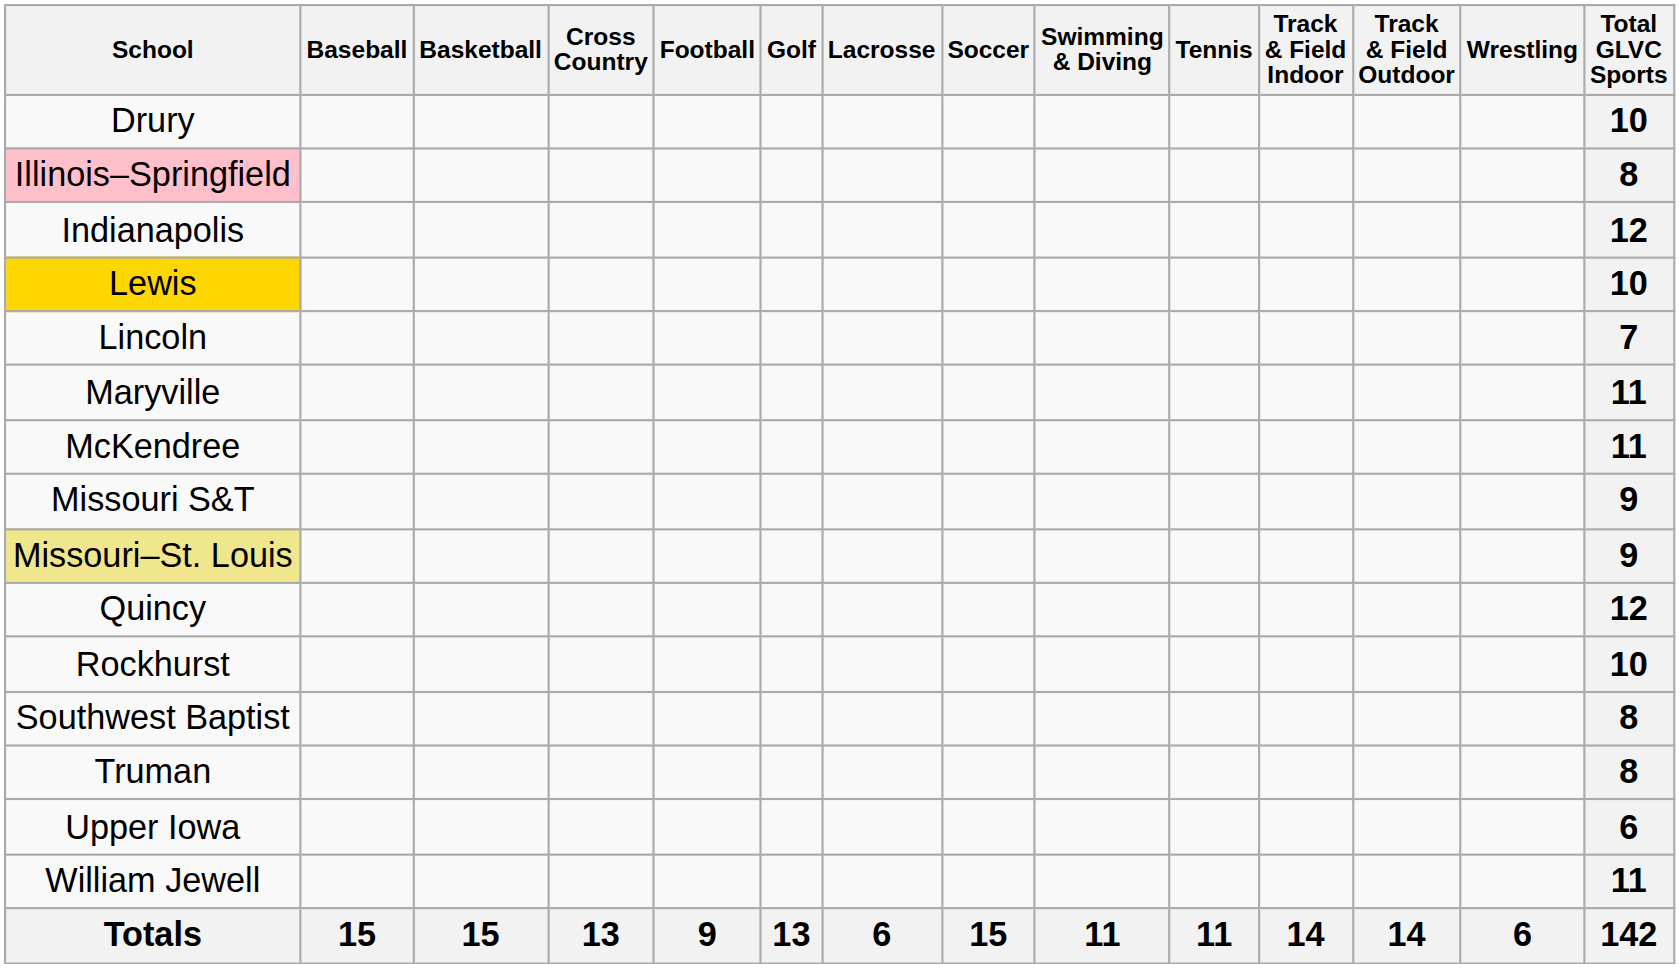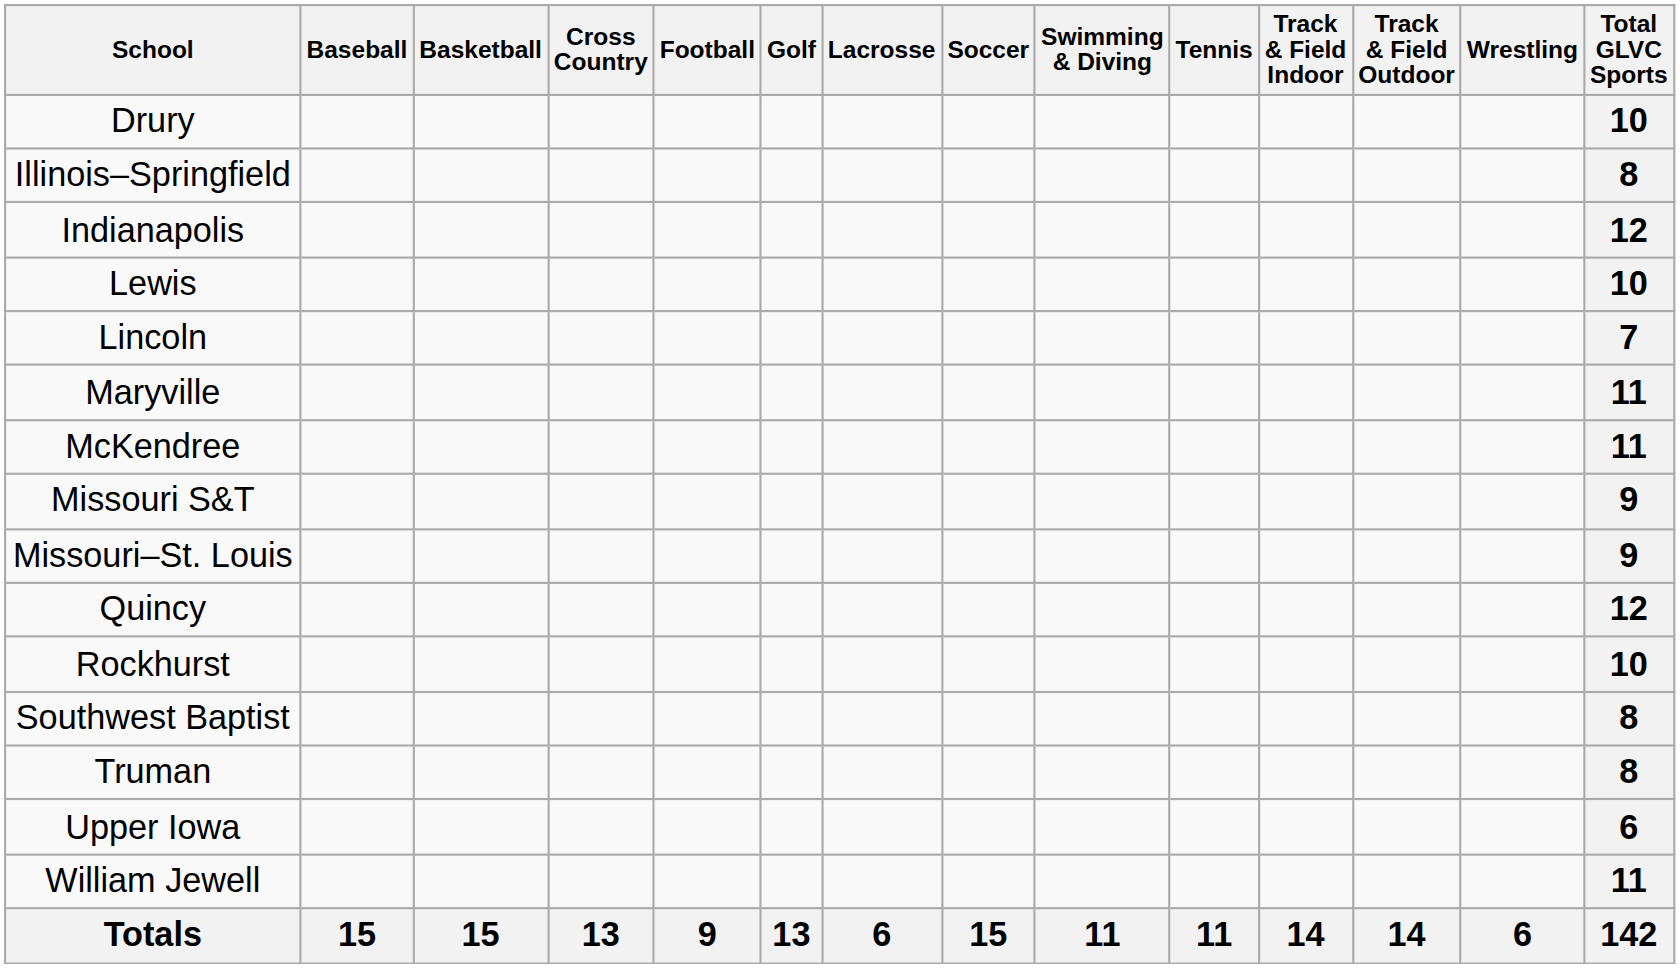(153, 174) pink background -> (153, 174) no background
(153, 283) gold background -> (153, 283) no background
(153, 555) khaki background -> (153, 555) no background
